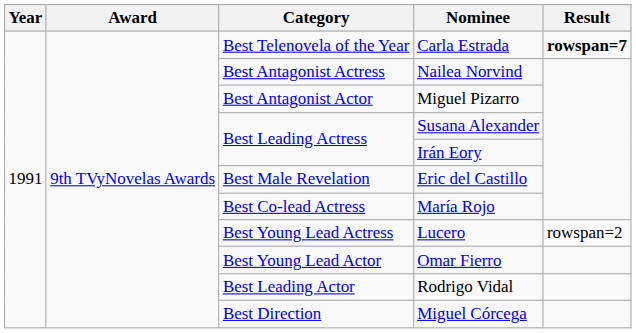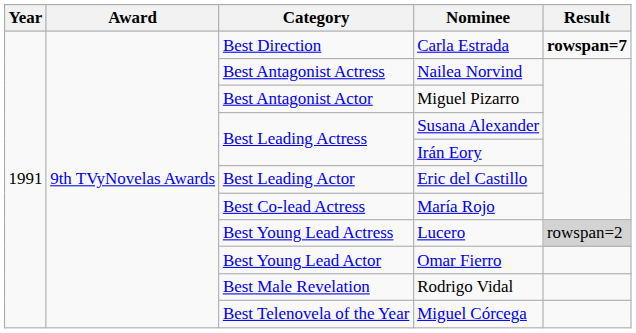(316, 44) Best Telenovela of the Year -> (272, 44) Best Direction
(296, 179) Best Male Revelation -> (289, 179) Best Leading Actor
(585, 233) no background -> (585, 233) lightgrey background
(289, 286) Best Leading Actor -> (296, 286) Best Male Revelation
(272, 313) Best Direction -> (316, 313) Best Telenovela of the Year
